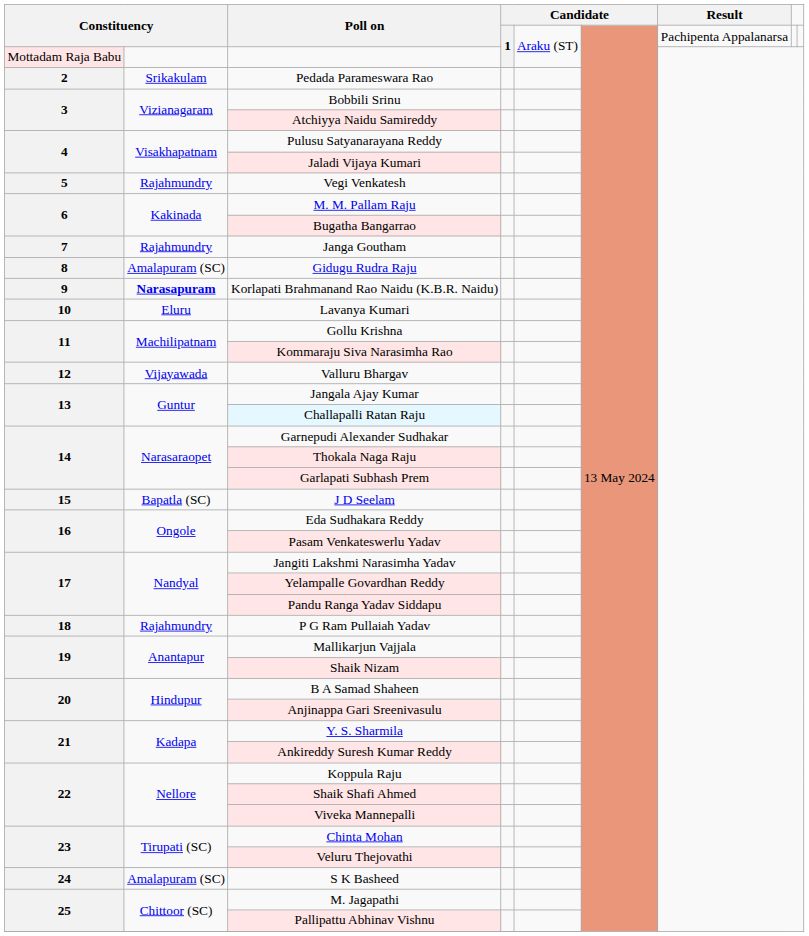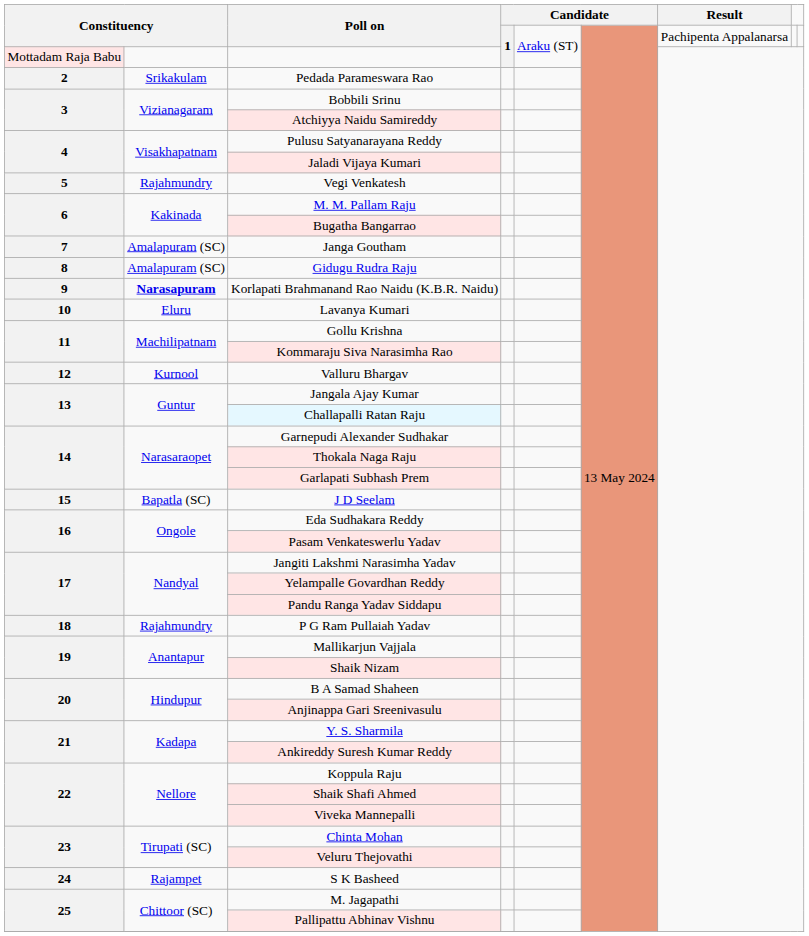(176, 246) Rajahmundry -> (176, 246) Amalapuram (SC)
(176, 373) Vijayawada -> (176, 373) Kurnool
(176, 878) Amalapuram (SC) -> (176, 878) Rajampet
